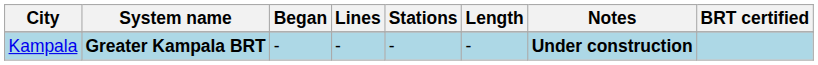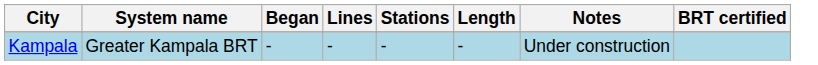(176, 45) bold -> (172, 45) normal
(612, 45) bold -> (597, 45) normal
